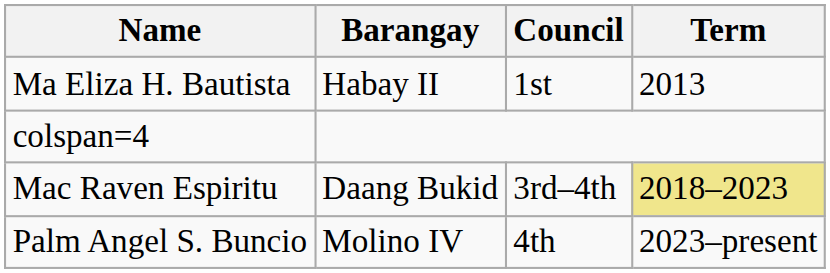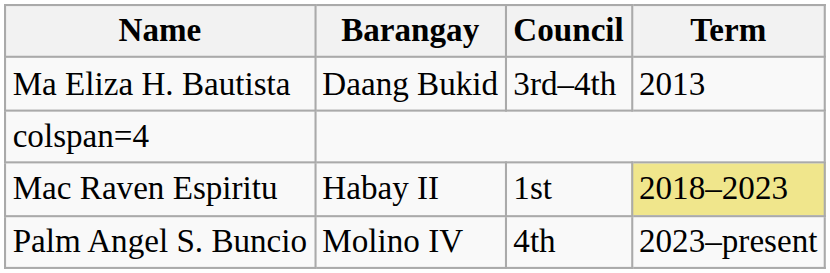(381, 83) Habay II -> (410, 83) Daang Bukid
(533, 83) 1st -> (565, 83) 3rd–4th
(410, 188) Daang Bukid -> (381, 188) Habay II
(565, 188) 3rd–4th -> (533, 188) 1st
